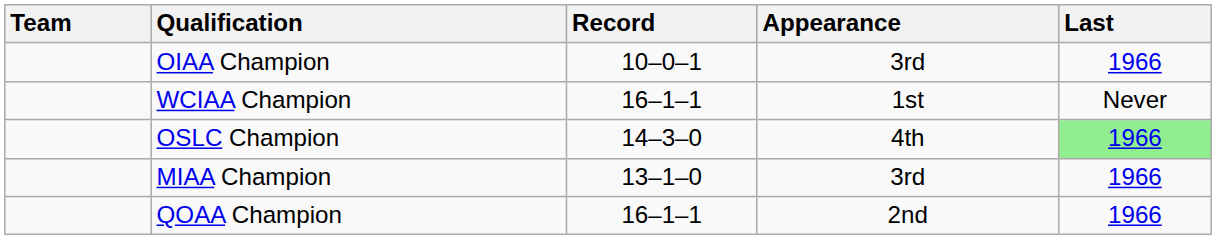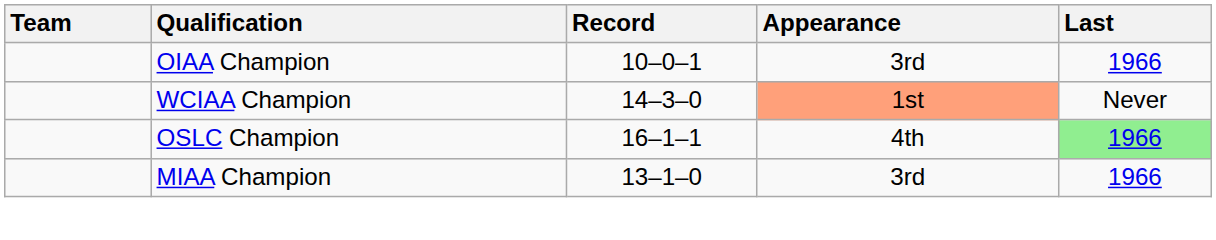(662, 100) 16–1–1 -> (662, 100) 14–3–0
(908, 100) no background -> (908, 100) lightsalmon background
(662, 138) 14–3–0 -> (662, 138) 16–1–1
- row: (249, 215)
